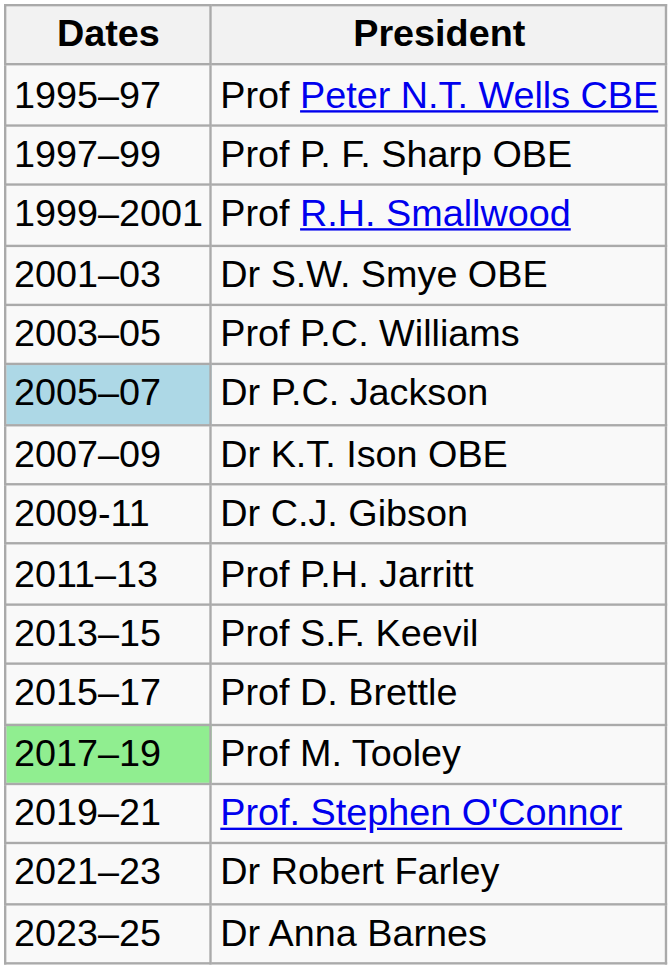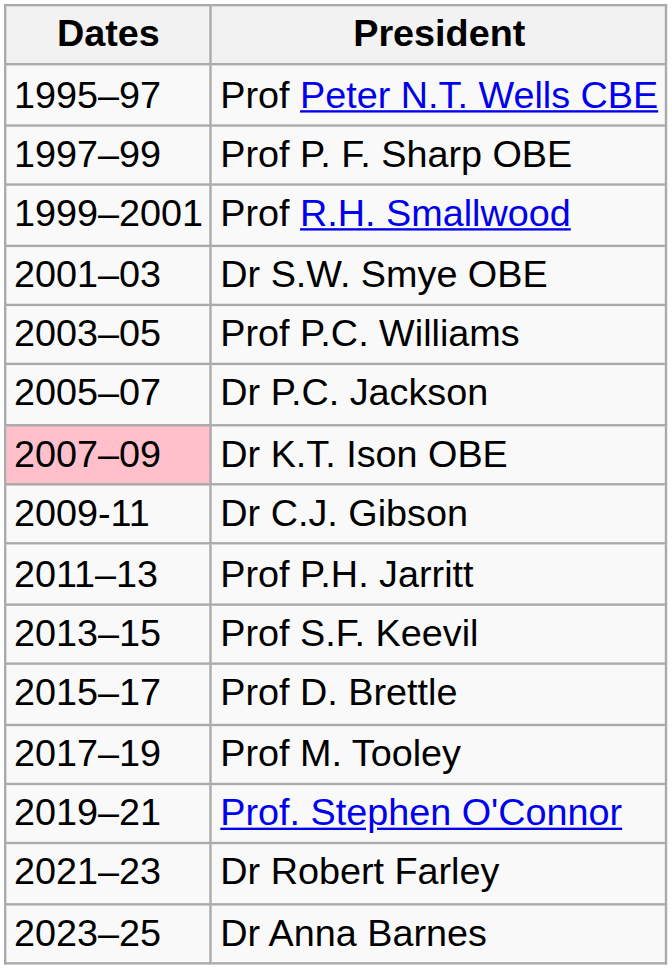(87, 393) lightblue background -> (87, 393) no background
(87, 453) no background -> (87, 453) pink background
(87, 753) lightgreen background -> (87, 753) no background
